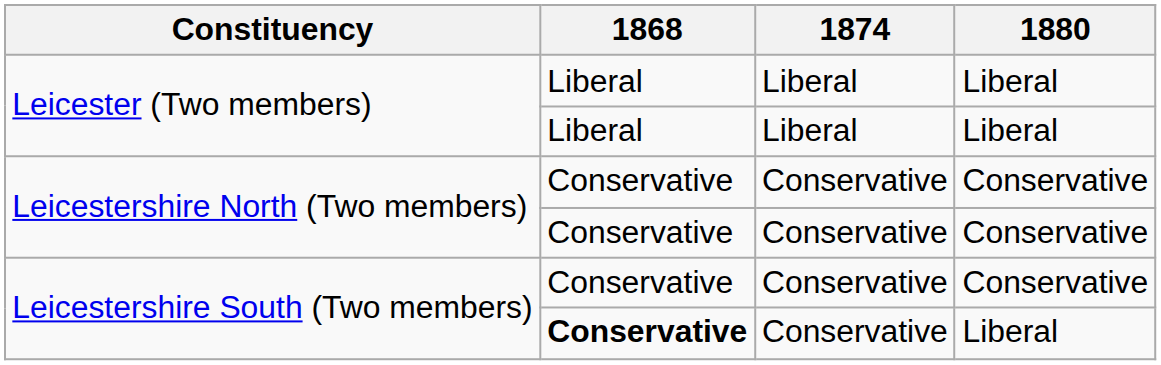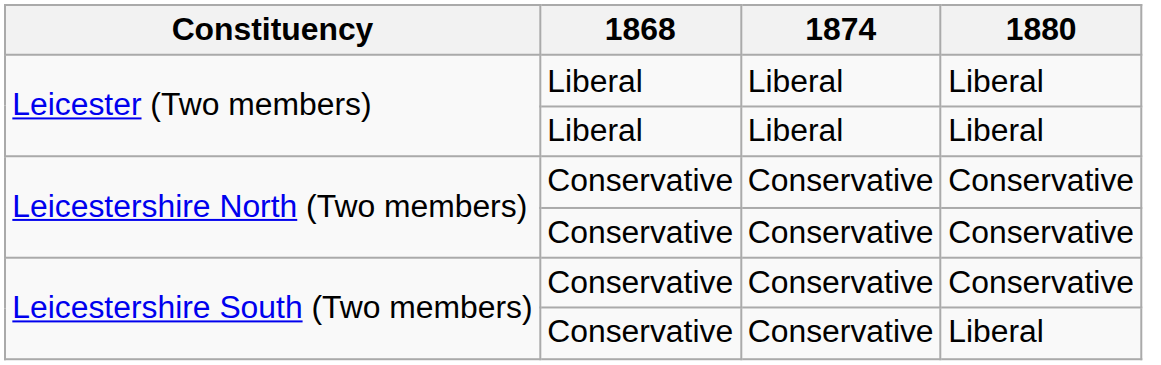(647, 332) bold -> (640, 332) normal
